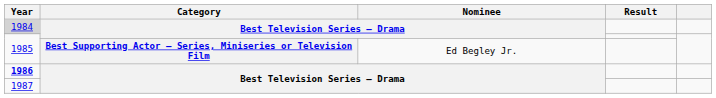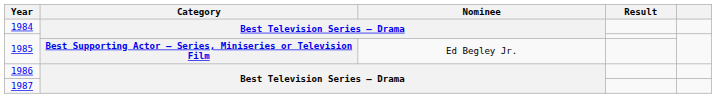(22, 27) lightgrey background -> (22, 27) no background
(22, 71) bold -> (22, 71) normal
